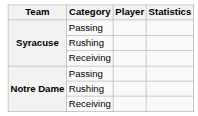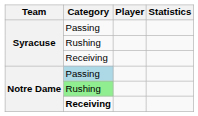(86, 73) no background -> (83, 73) lightblue background
(86, 88) no background -> (83, 88) lightgreen background
(90, 104) normal -> (88, 104) bold
